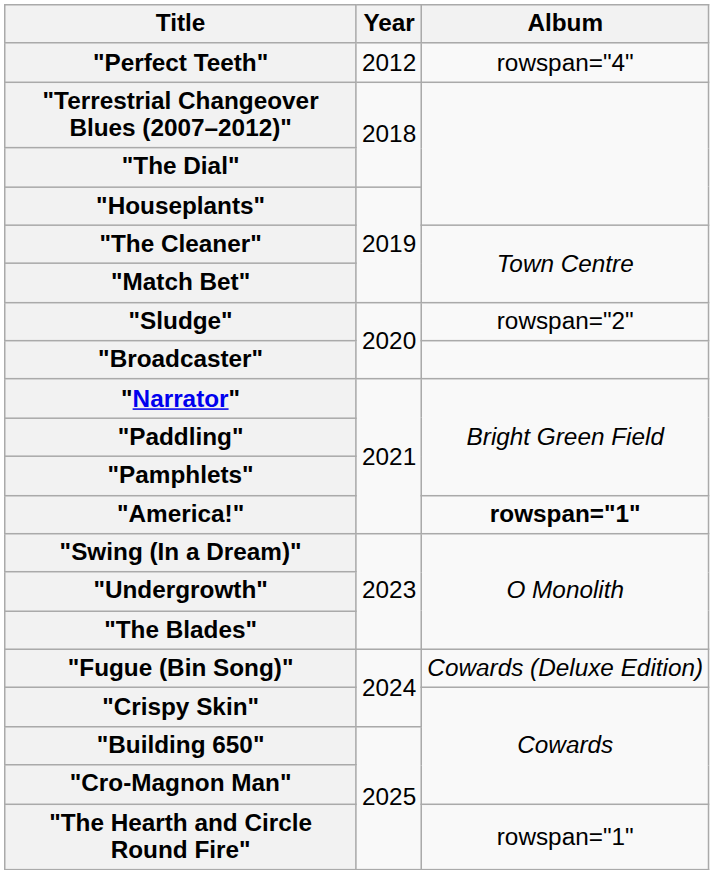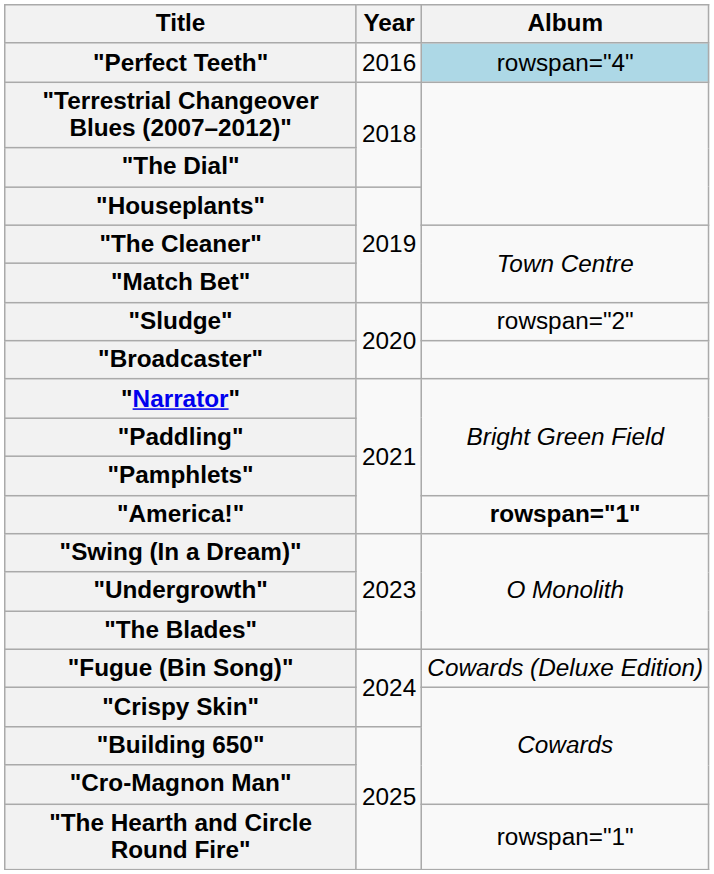(389, 62) 2012 -> (389, 62) 2016
(565, 62) no background -> (565, 62) lightblue background
